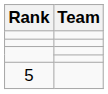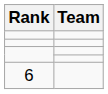(29, 75) 5 -> (29, 75) 6
